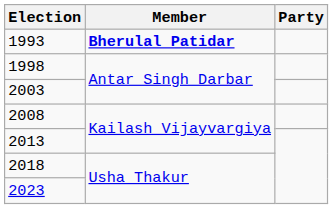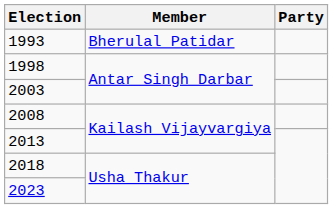(162, 42) bold -> (162, 42) normal
